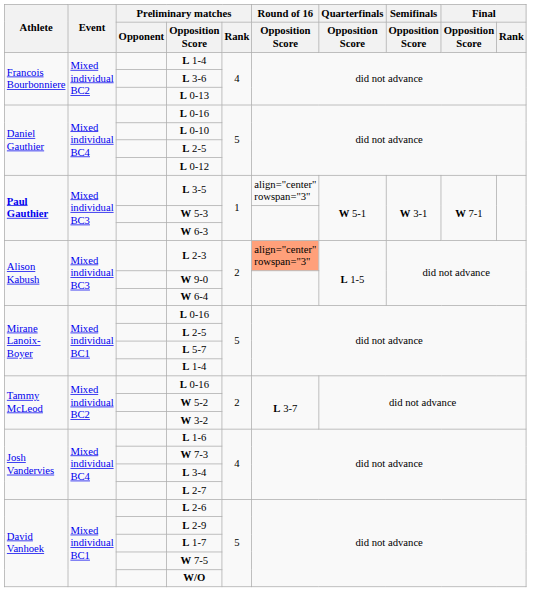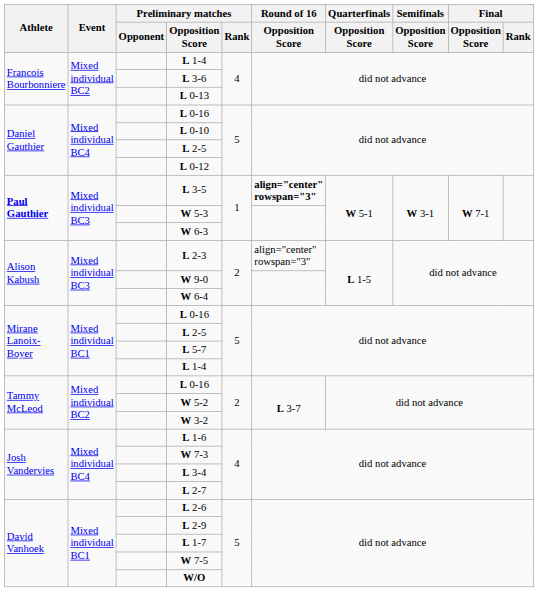(285, 190) normal -> (289, 190) bold
(285, 256) lightsalmon background -> (285, 256) no background
